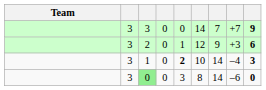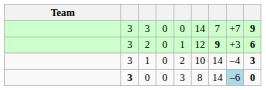(217, 45) normal -> (217, 45) bold
(182, 61) bold -> (182, 61) normal
(130, 77) normal -> (130, 77) bold
(147, 77) lightgreen background -> (147, 77) no background
(235, 77) no background -> (235, 77) lightblue background
